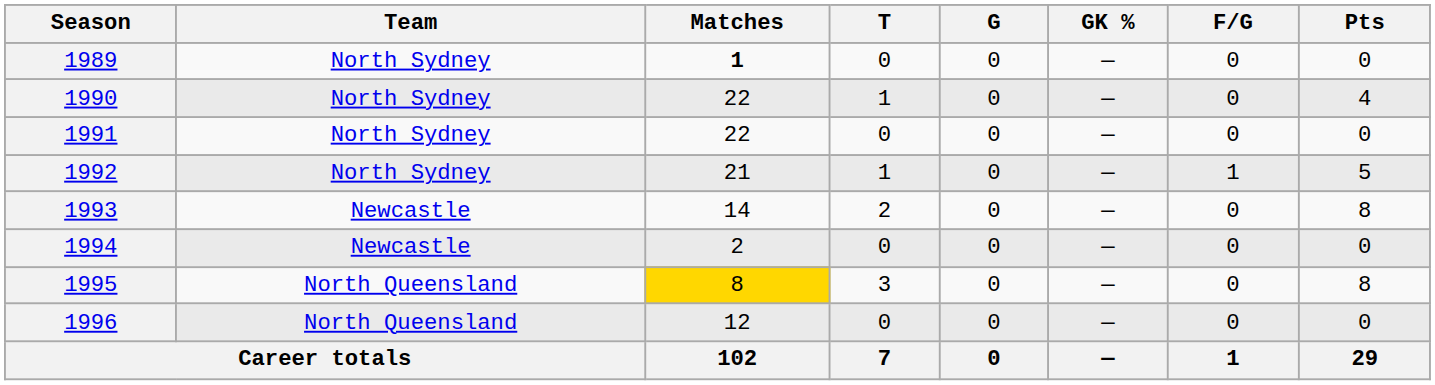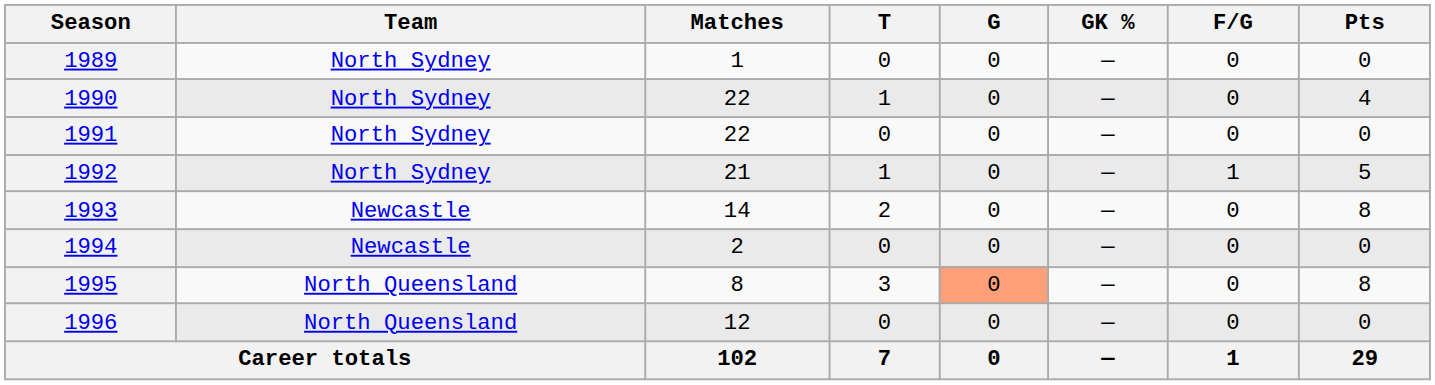(737, 61) bold -> (737, 61) normal
(737, 285) gold background -> (737, 285) no background
(994, 285) no background -> (994, 285) lightsalmon background
